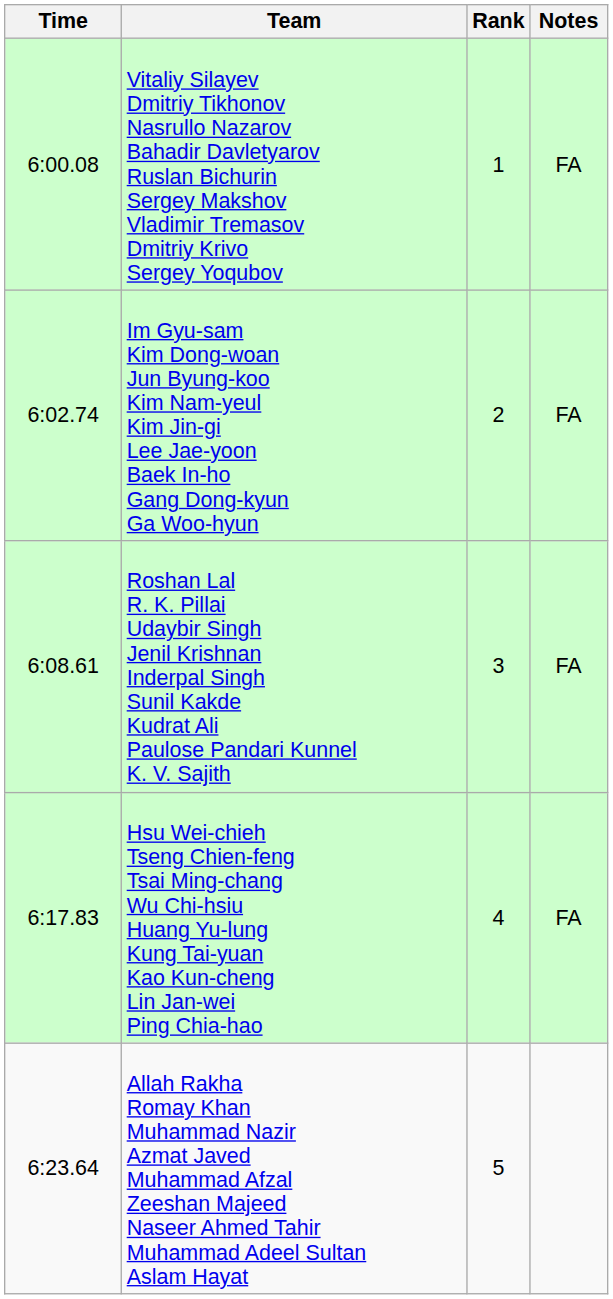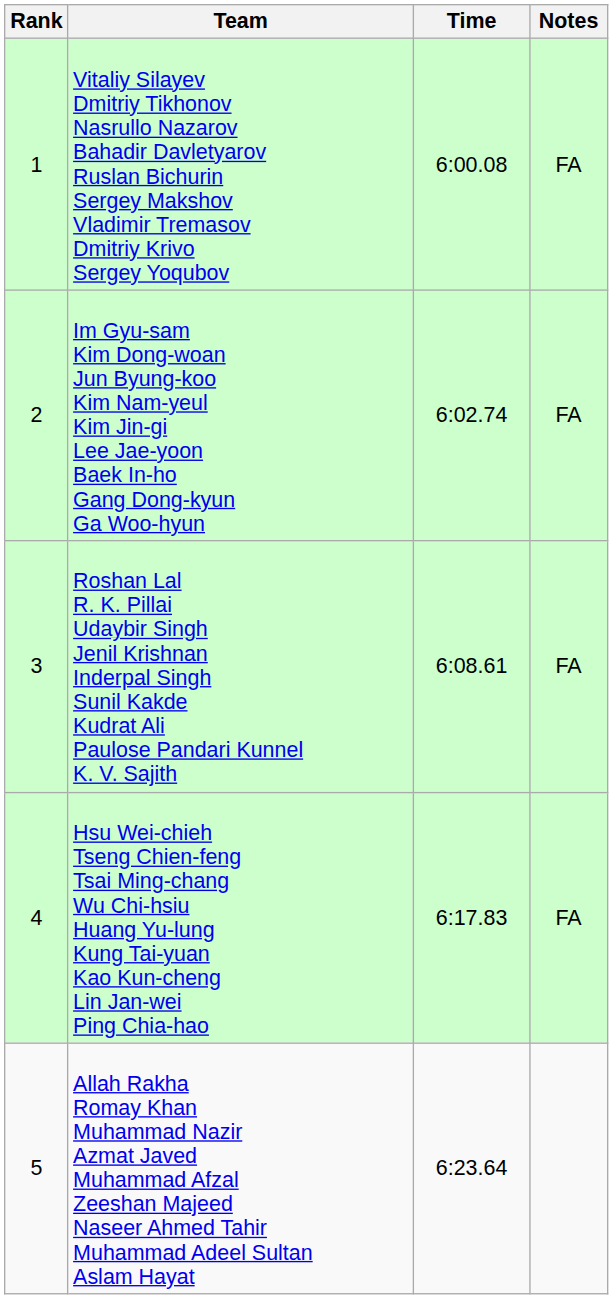columns swapped: (498, 21) <-> (63, 21)
